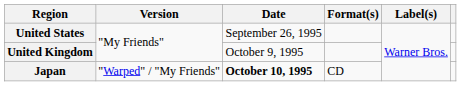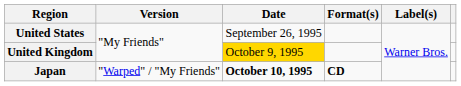(264, 52) no background -> (264, 52) gold background
(336, 71) normal -> (336, 71) bold
